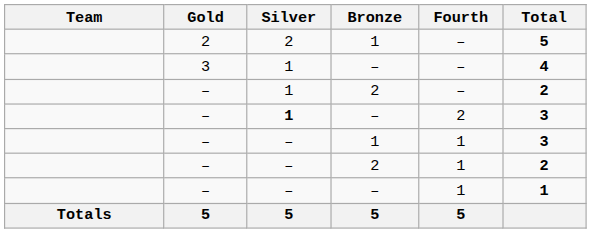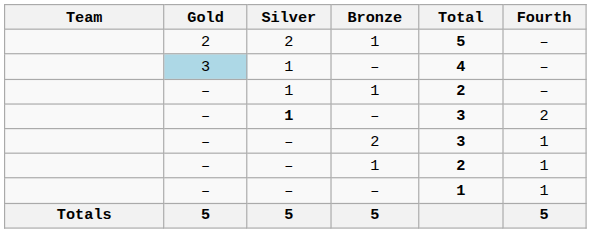columns swapped: (461, 17) <-> (544, 17)
(206, 67) no background -> (206, 67) lightblue background
(375, 91) 2 -> (375, 91) 1
(375, 141) 1 -> (375, 141) 2
(375, 166) 2 -> (375, 166) 1
